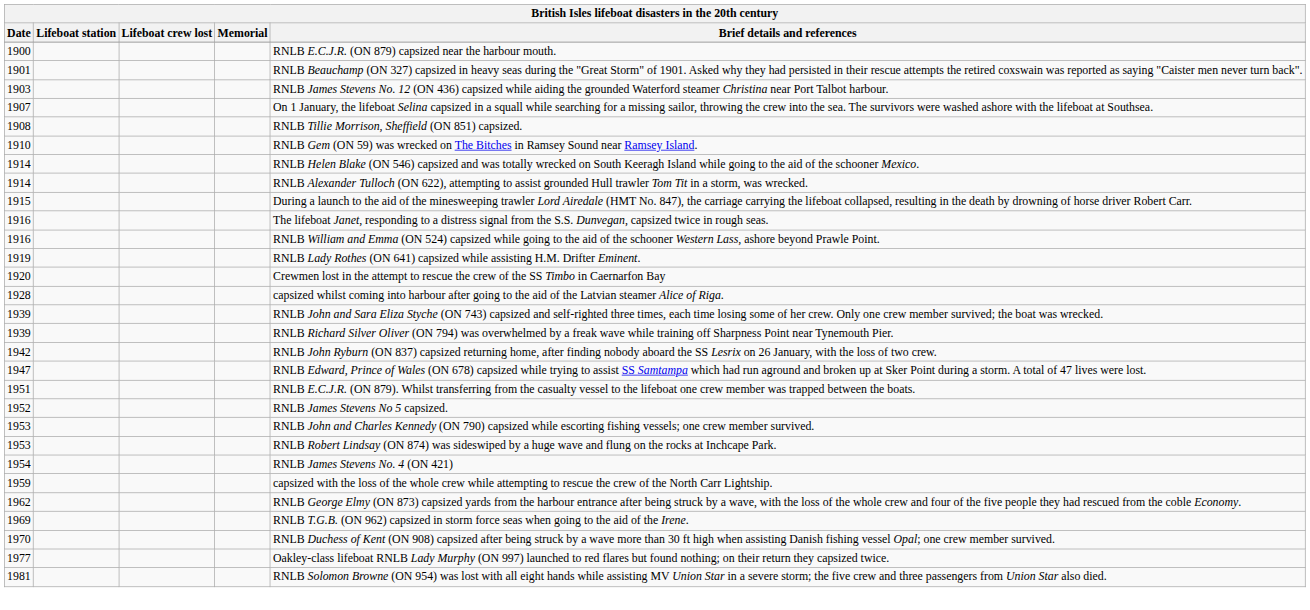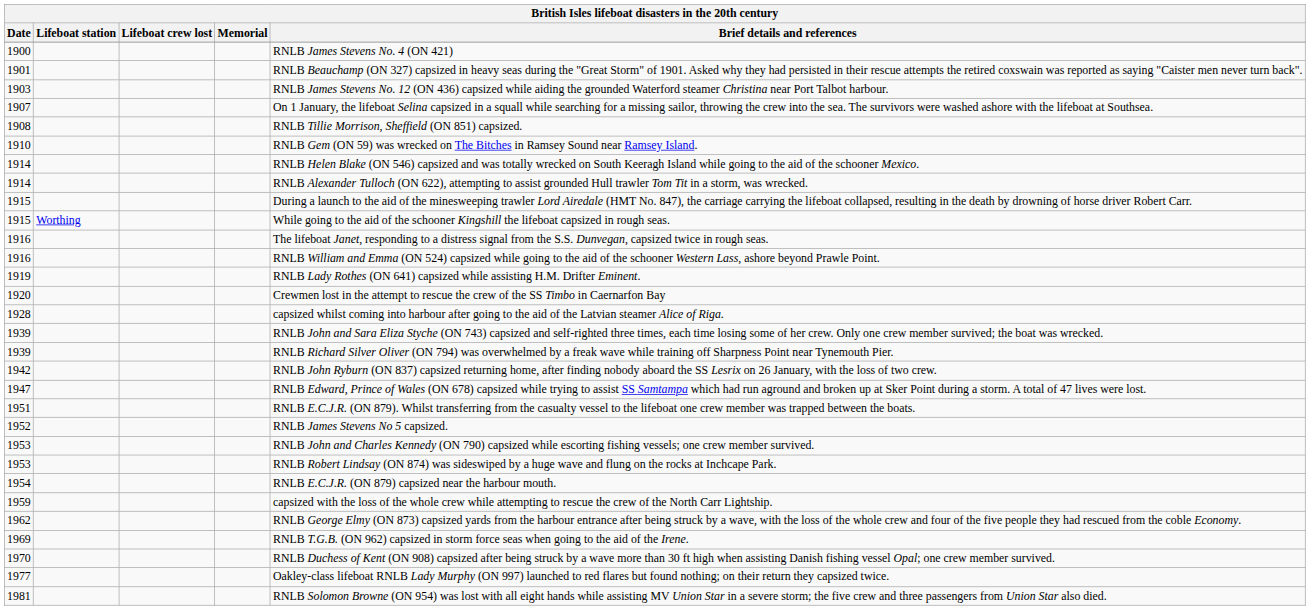(415, 51) RNLB E.C.J.R. (ON 879) capsized near the harbour mouth. -> (363, 51) RNLB James Stevens No. 4 (ON 421)
+ row: (19, 220)
(363, 464) RNLB James Stevens No. 4 (ON 421) -> (415, 483) RNLB E.C.J.R. (ON 879) capsized near the harbour mouth.
